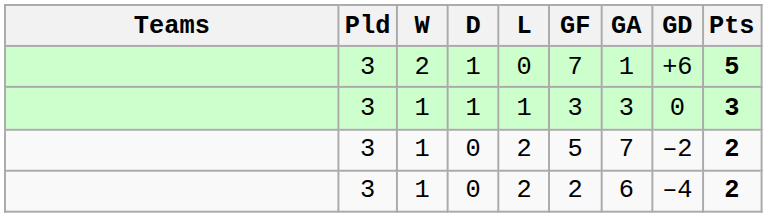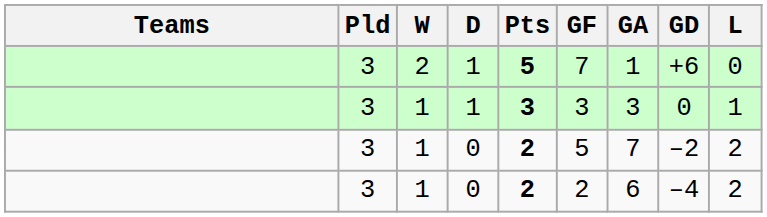columns swapped: (524, 26) <-> (732, 26)
